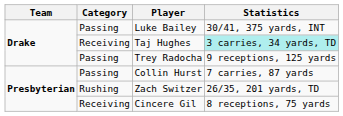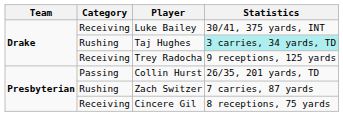(99, 28) Passing -> (105, 28) Receiving
(105, 43) Receiving -> (99, 43) Rushing
(99, 58) Passing -> (105, 58) Receiving
(260, 73) 7 carries, 87 yards -> (263, 73) 26/35, 201 yards, TD
(263, 89) 26/35, 201 yards, TD -> (260, 89) 7 carries, 87 yards
